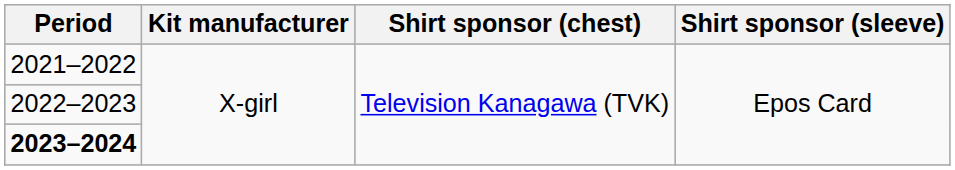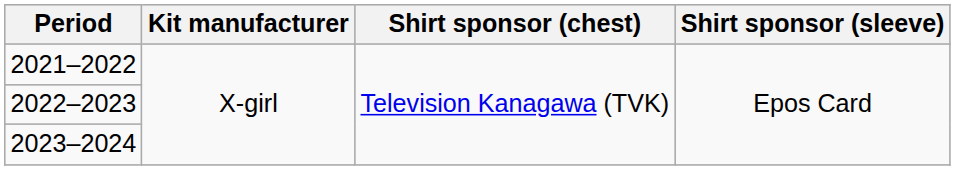(73, 143) bold -> (73, 143) normal
